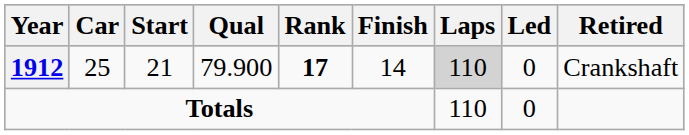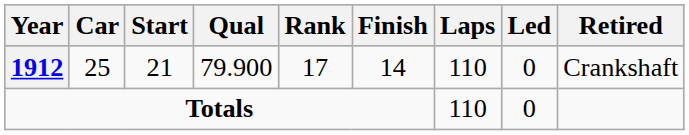(315, 66) bold -> (315, 66) normal
(468, 66) lightgrey background -> (468, 66) no background
